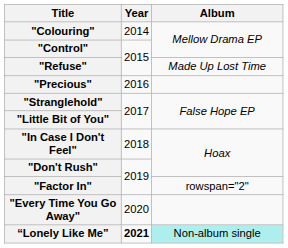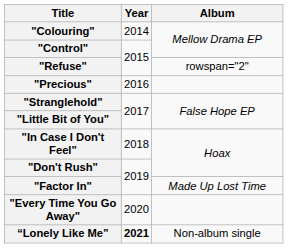(217, 66) Made Up Lost Time -> (217, 66) rowspan="2"
(217, 185) rowspan="2" -> (217, 185) Made Up Lost Time
(217, 233) paleturquoise background -> (217, 233) no background
